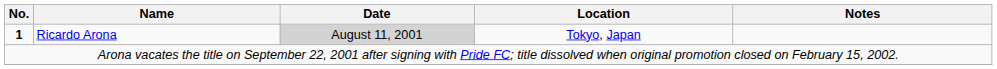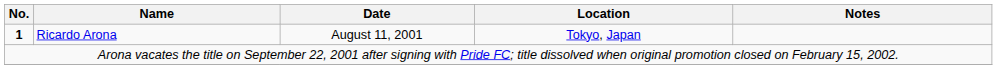(377, 34) lightgrey background -> (377, 34) no background
